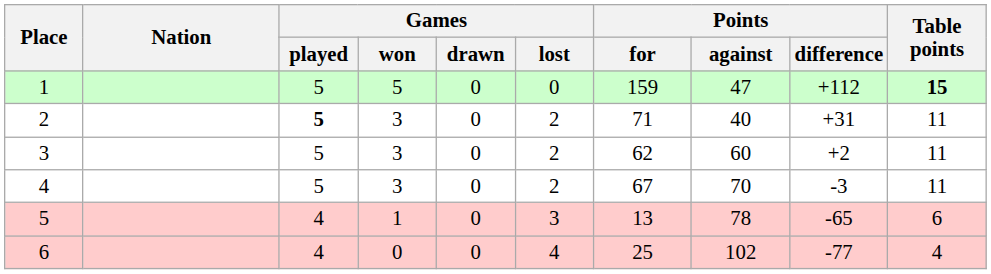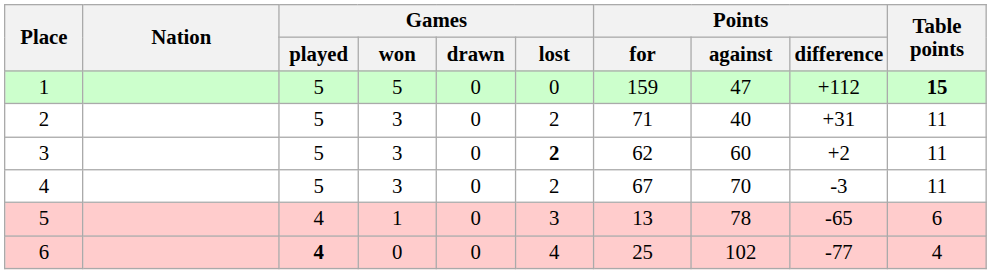(319, 119) bold -> (319, 119) normal
(554, 152) normal -> (554, 152) bold
(319, 251) normal -> (319, 251) bold
